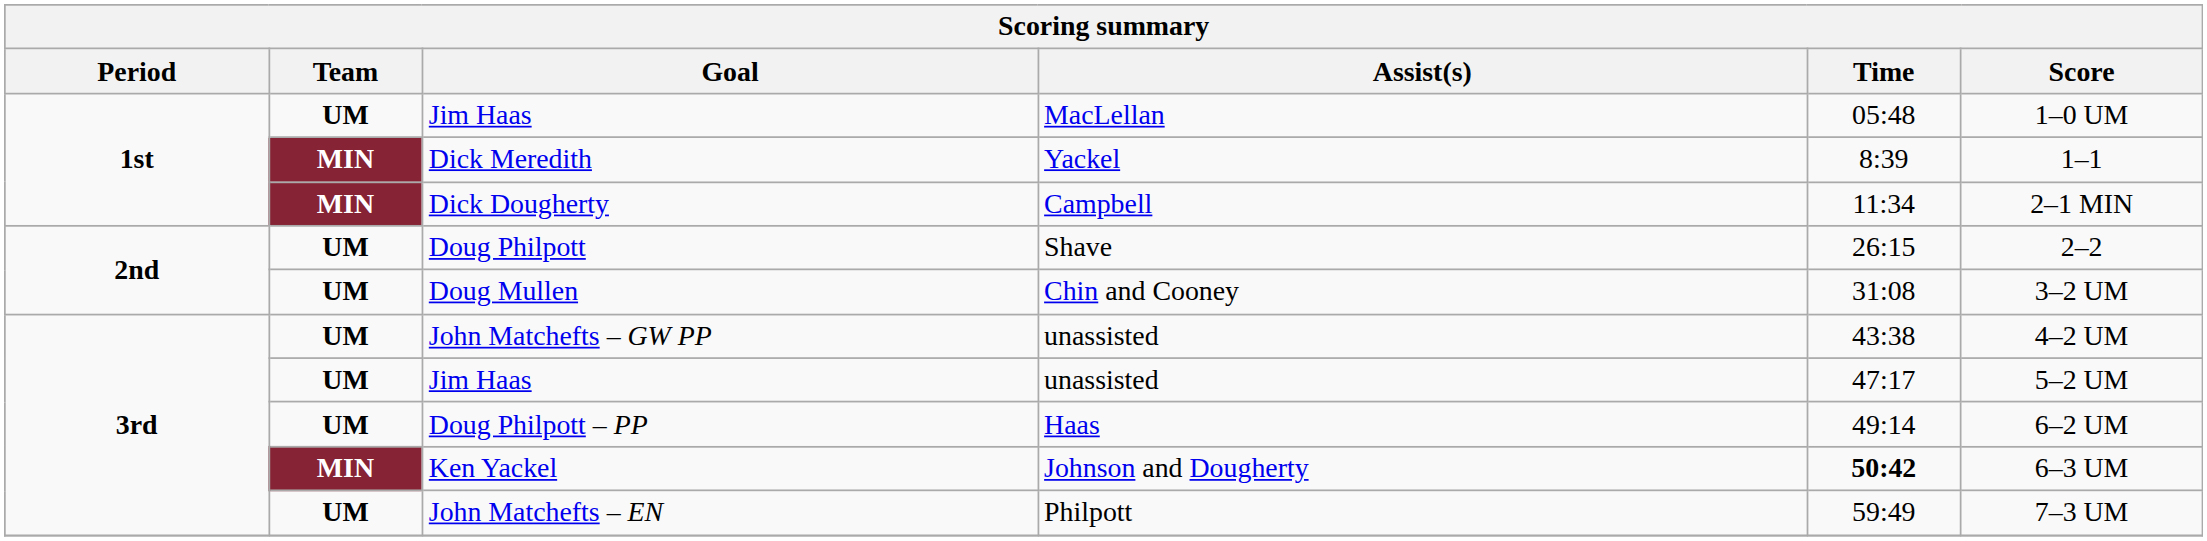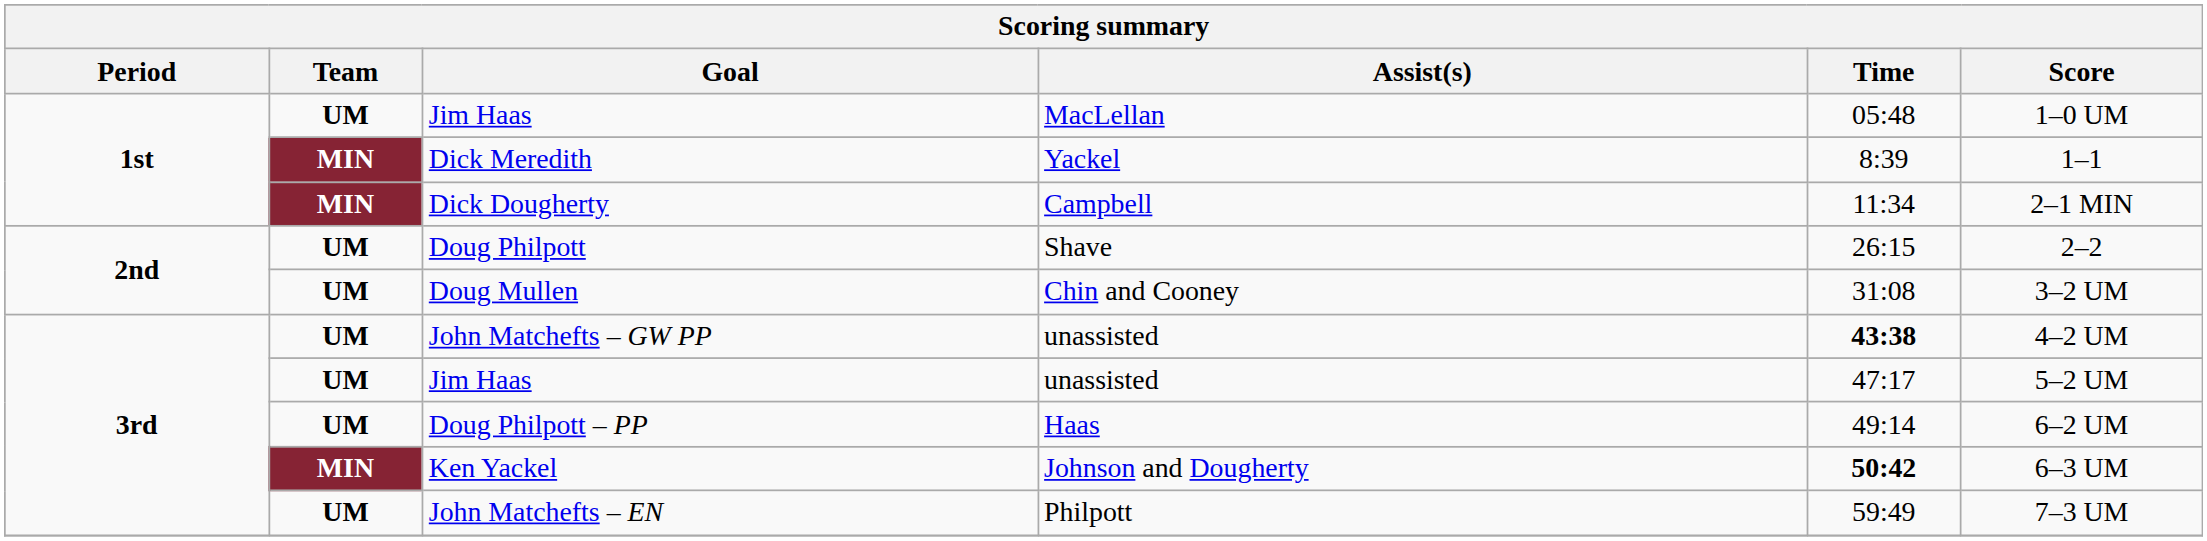(1884, 335) normal -> (1884, 335) bold
